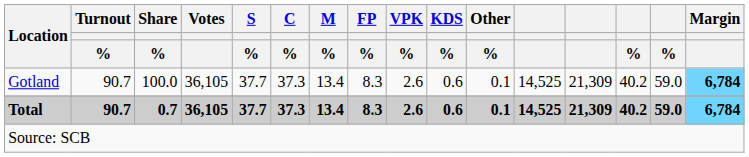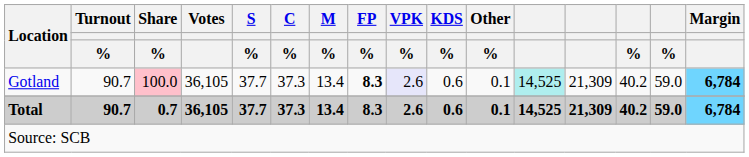(160, 82) no background -> (160, 82) pink background
(372, 82) normal -> (372, 82) bold
(413, 82) no background -> (413, 82) lavender background
(540, 82) no background -> (540, 82) paleturquoise background
